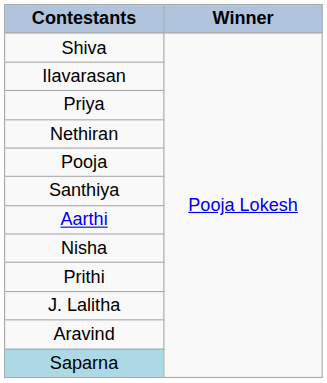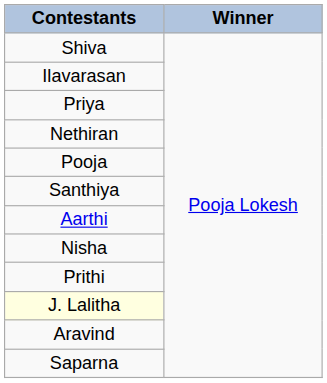(84, 305) no background -> (84, 305) lightyellow background
(84, 362) lightblue background -> (84, 362) no background
